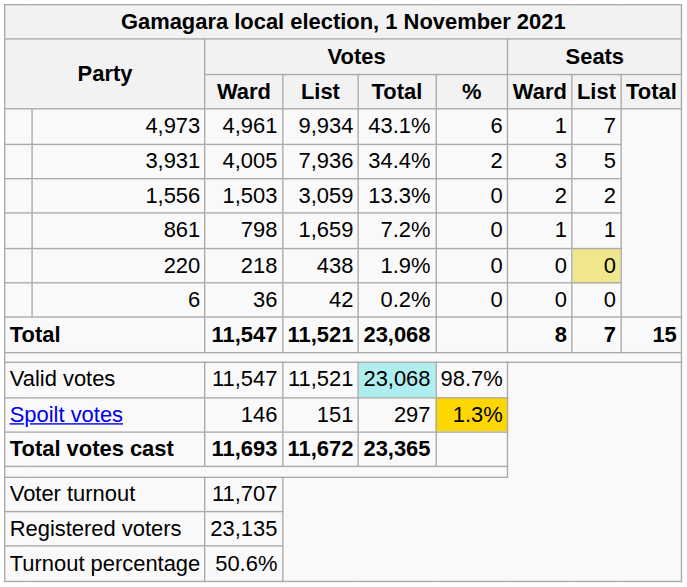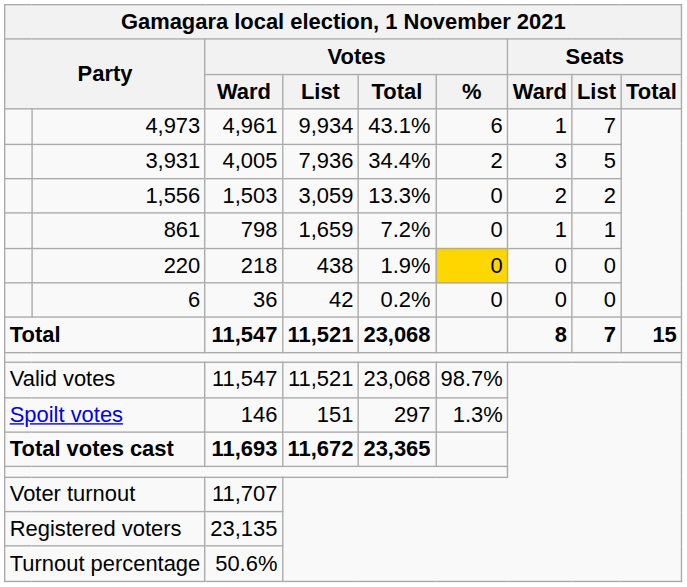(497, 265) no background -> (497, 265) gold background
(610, 265) khaki background -> (610, 265) no background
(397, 379) paleturquoise background -> (397, 379) no background
(478, 414) gold background -> (478, 414) no background
